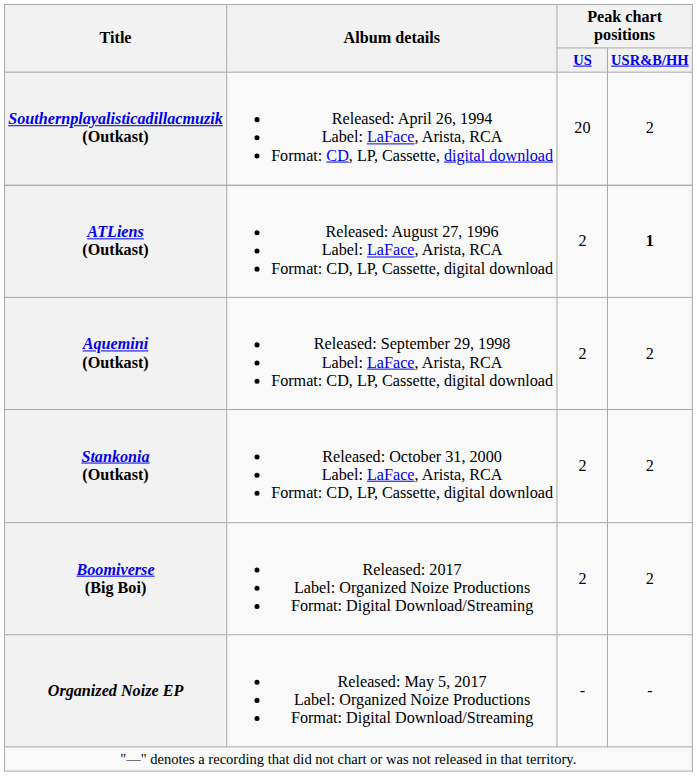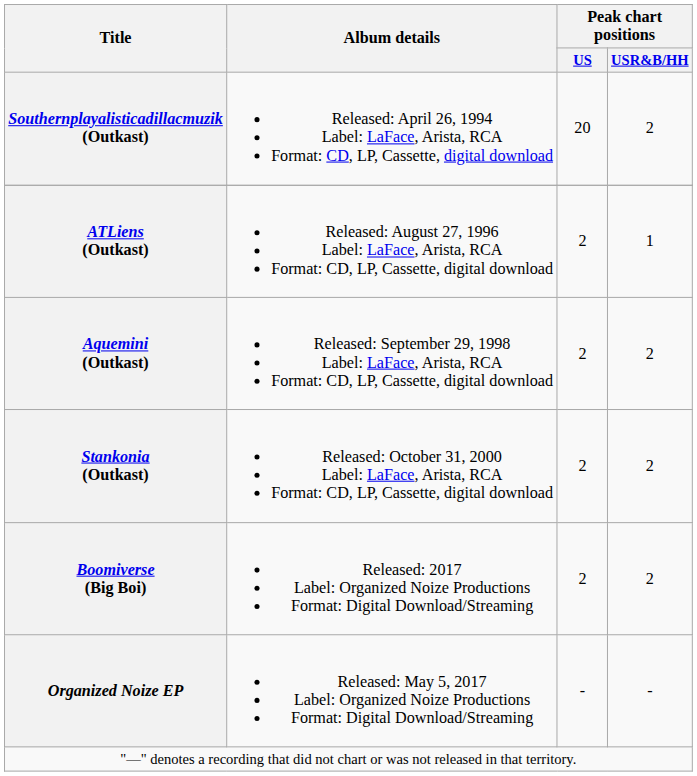(650, 241) bold -> (650, 241) normal
